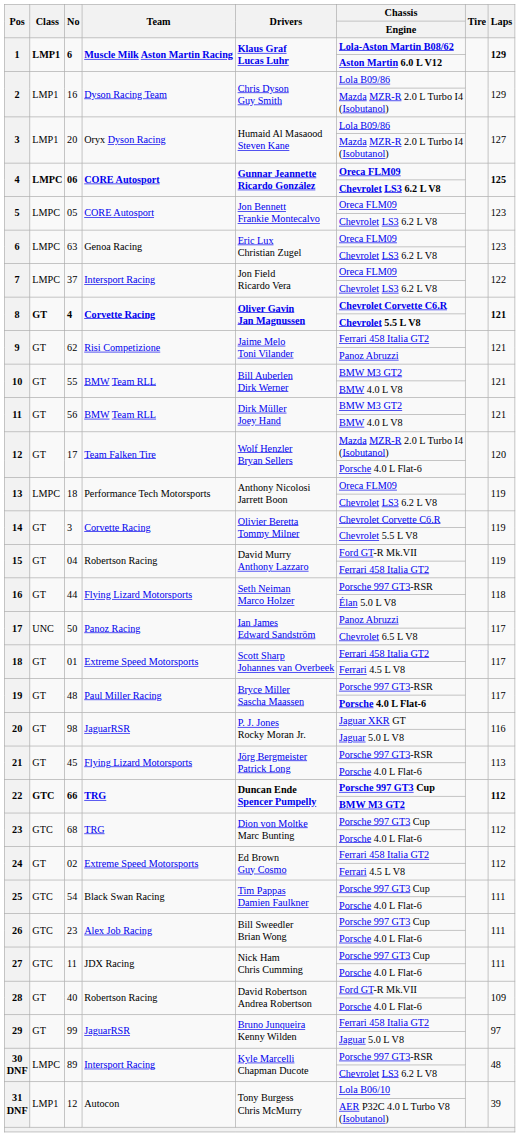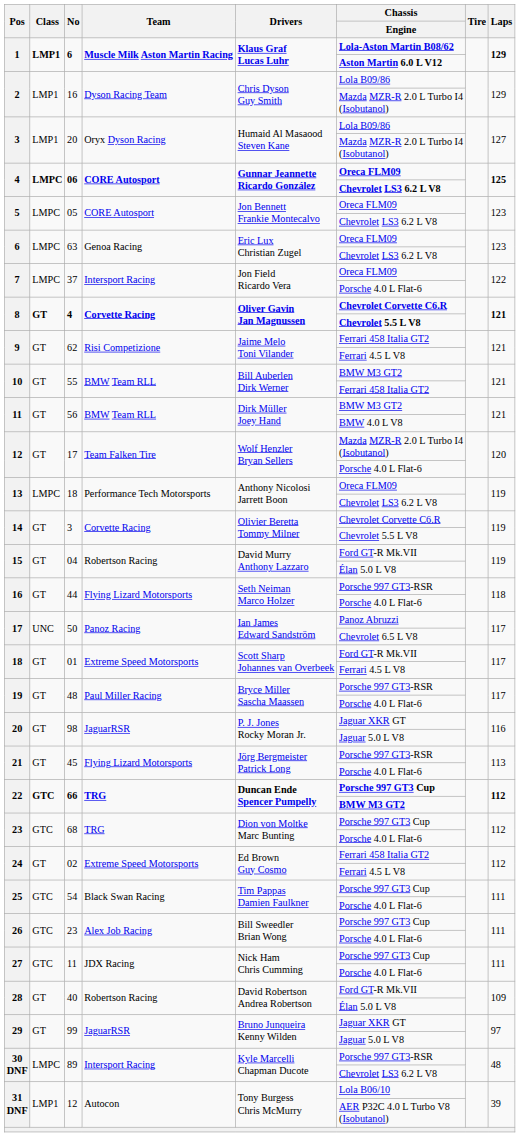(388, 289) Chevrolet LS3 6.2 L V8 -> (380, 289) Porsche 4.0 L Flat-6
(369, 356) Panoz Abruzzi -> (372, 356) Ferrari 4.5 L V8
(371, 389) BMW 4.0 L V8 -> (384, 389) Ferrari 458 Italia GT2
(384, 569) Ferrari 458 Italia GT2 -> (368, 569) Élan 5.0 L V8
(368, 603) Élan 5.0 L V8 -> (380, 603) Porsche 4.0 L Flat-6
(384, 653) Ferrari 458 Italia GT2 -> (378, 653) Ford GT-R Mk.VII
(383, 704) bold -> (380, 704) normal
(380, 1006) Porsche 4.0 L Flat-6 -> (368, 1006) Élan 5.0 L V8
(384, 1023) Ferrari 458 Italia GT2 -> (372, 1023) Jaguar XKR GT
